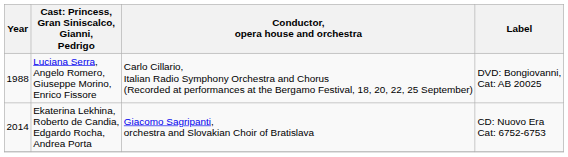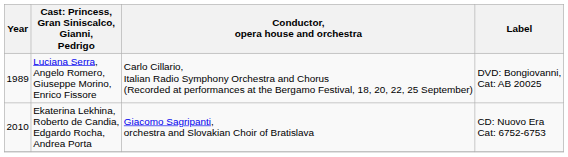(18, 78) 1988 -> (18, 78) 1989
(18, 127) 2014 -> (18, 127) 2010
